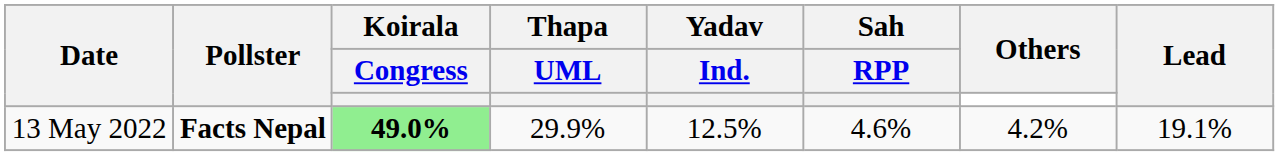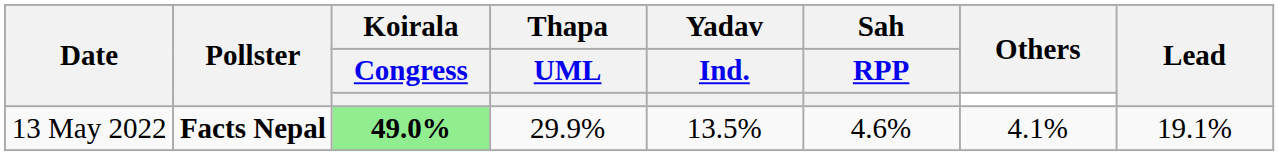(724, 128) 12.5% -> (724, 128) 13.5%
(1038, 128) 4.2% -> (1038, 128) 4.1%
